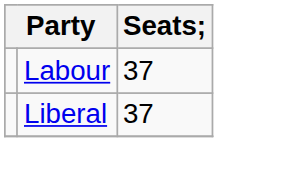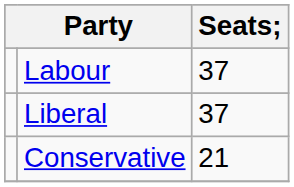+ row: (105, 158)
